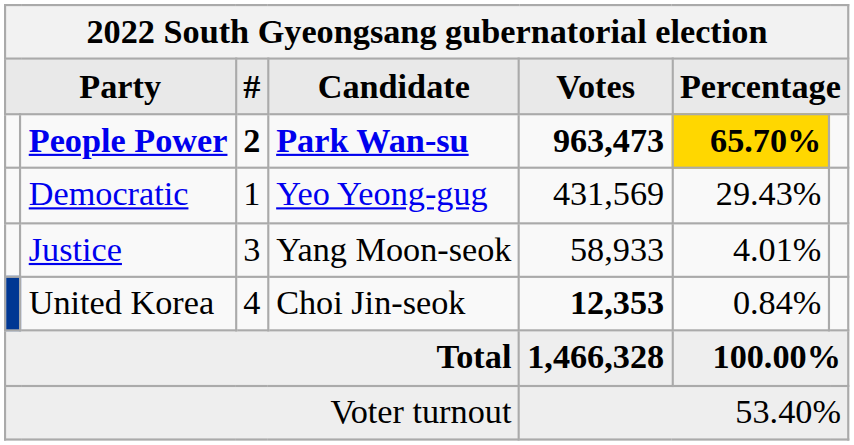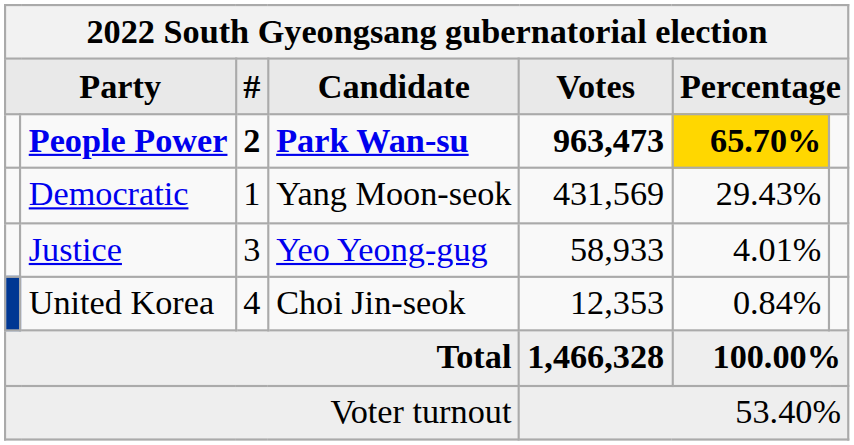(382, 194) Yeo Yeong-gug -> (394, 194) Yang Moon-seok
(394, 248) Yang Moon-seok -> (382, 248) Yeo Yeong-gug
(617, 303) bold -> (617, 303) normal
